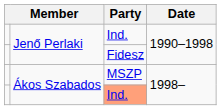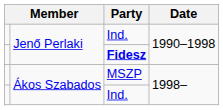(125, 54) normal -> (126, 54) bold
(117, 94) lightsalmon background -> (117, 94) no background
